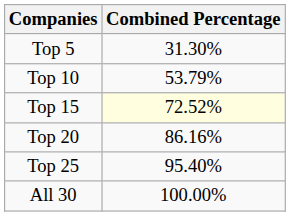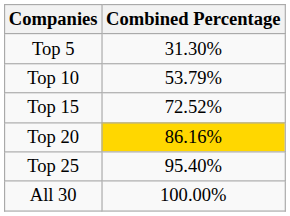(193, 107) lightyellow background -> (193, 107) no background
(193, 136) no background -> (193, 136) gold background
